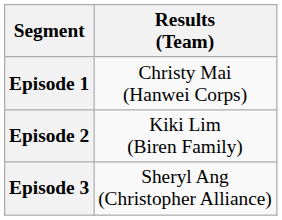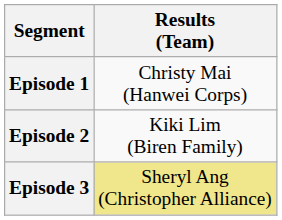(185, 188) no background -> (185, 188) khaki background
